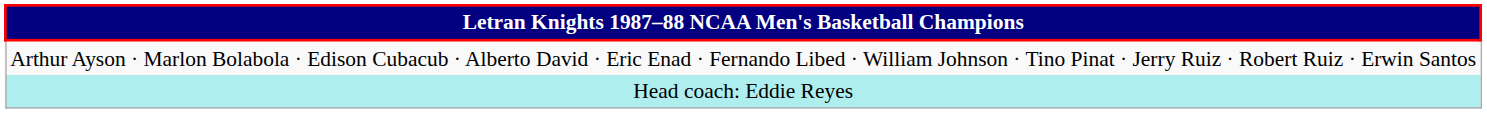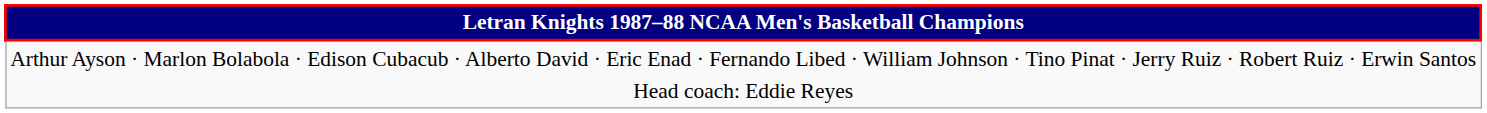(743, 90) paleturquoise background -> (743, 90) no background
